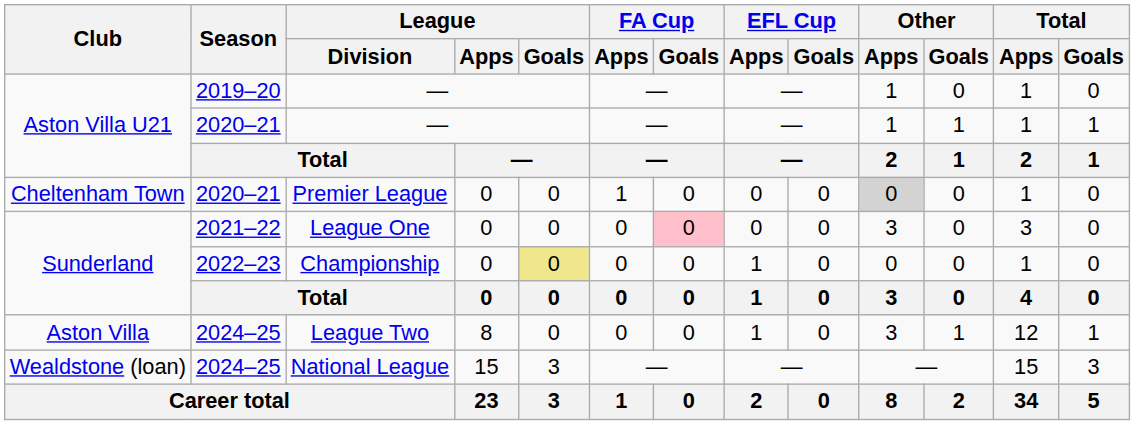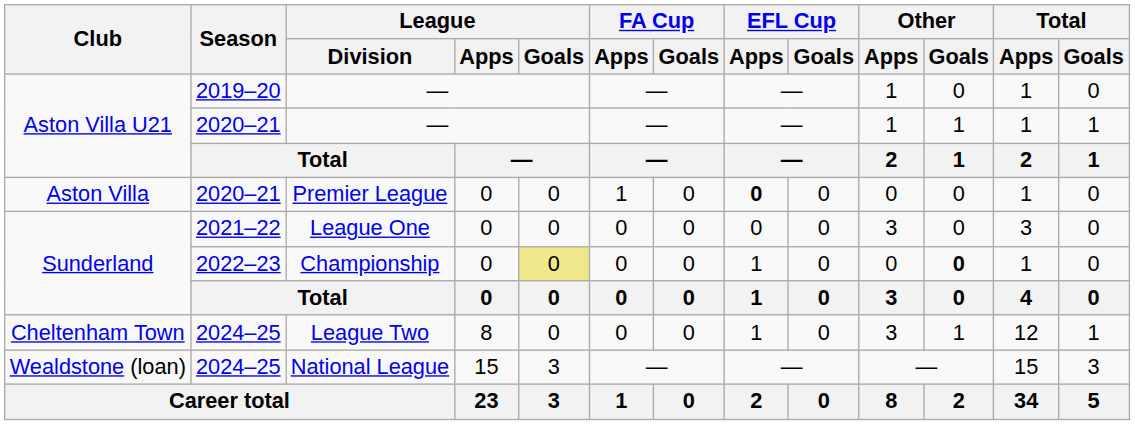(98, 194) Cheltenham Town -> (98, 194) Aston Villa
(756, 194) normal -> (756, 194) bold
(891, 194) lightgrey background -> (891, 194) no background
(689, 228) pink background -> (689, 228) no background
(959, 263) normal -> (959, 263) bold
(98, 332) Aston Villa -> (98, 332) Cheltenham Town
